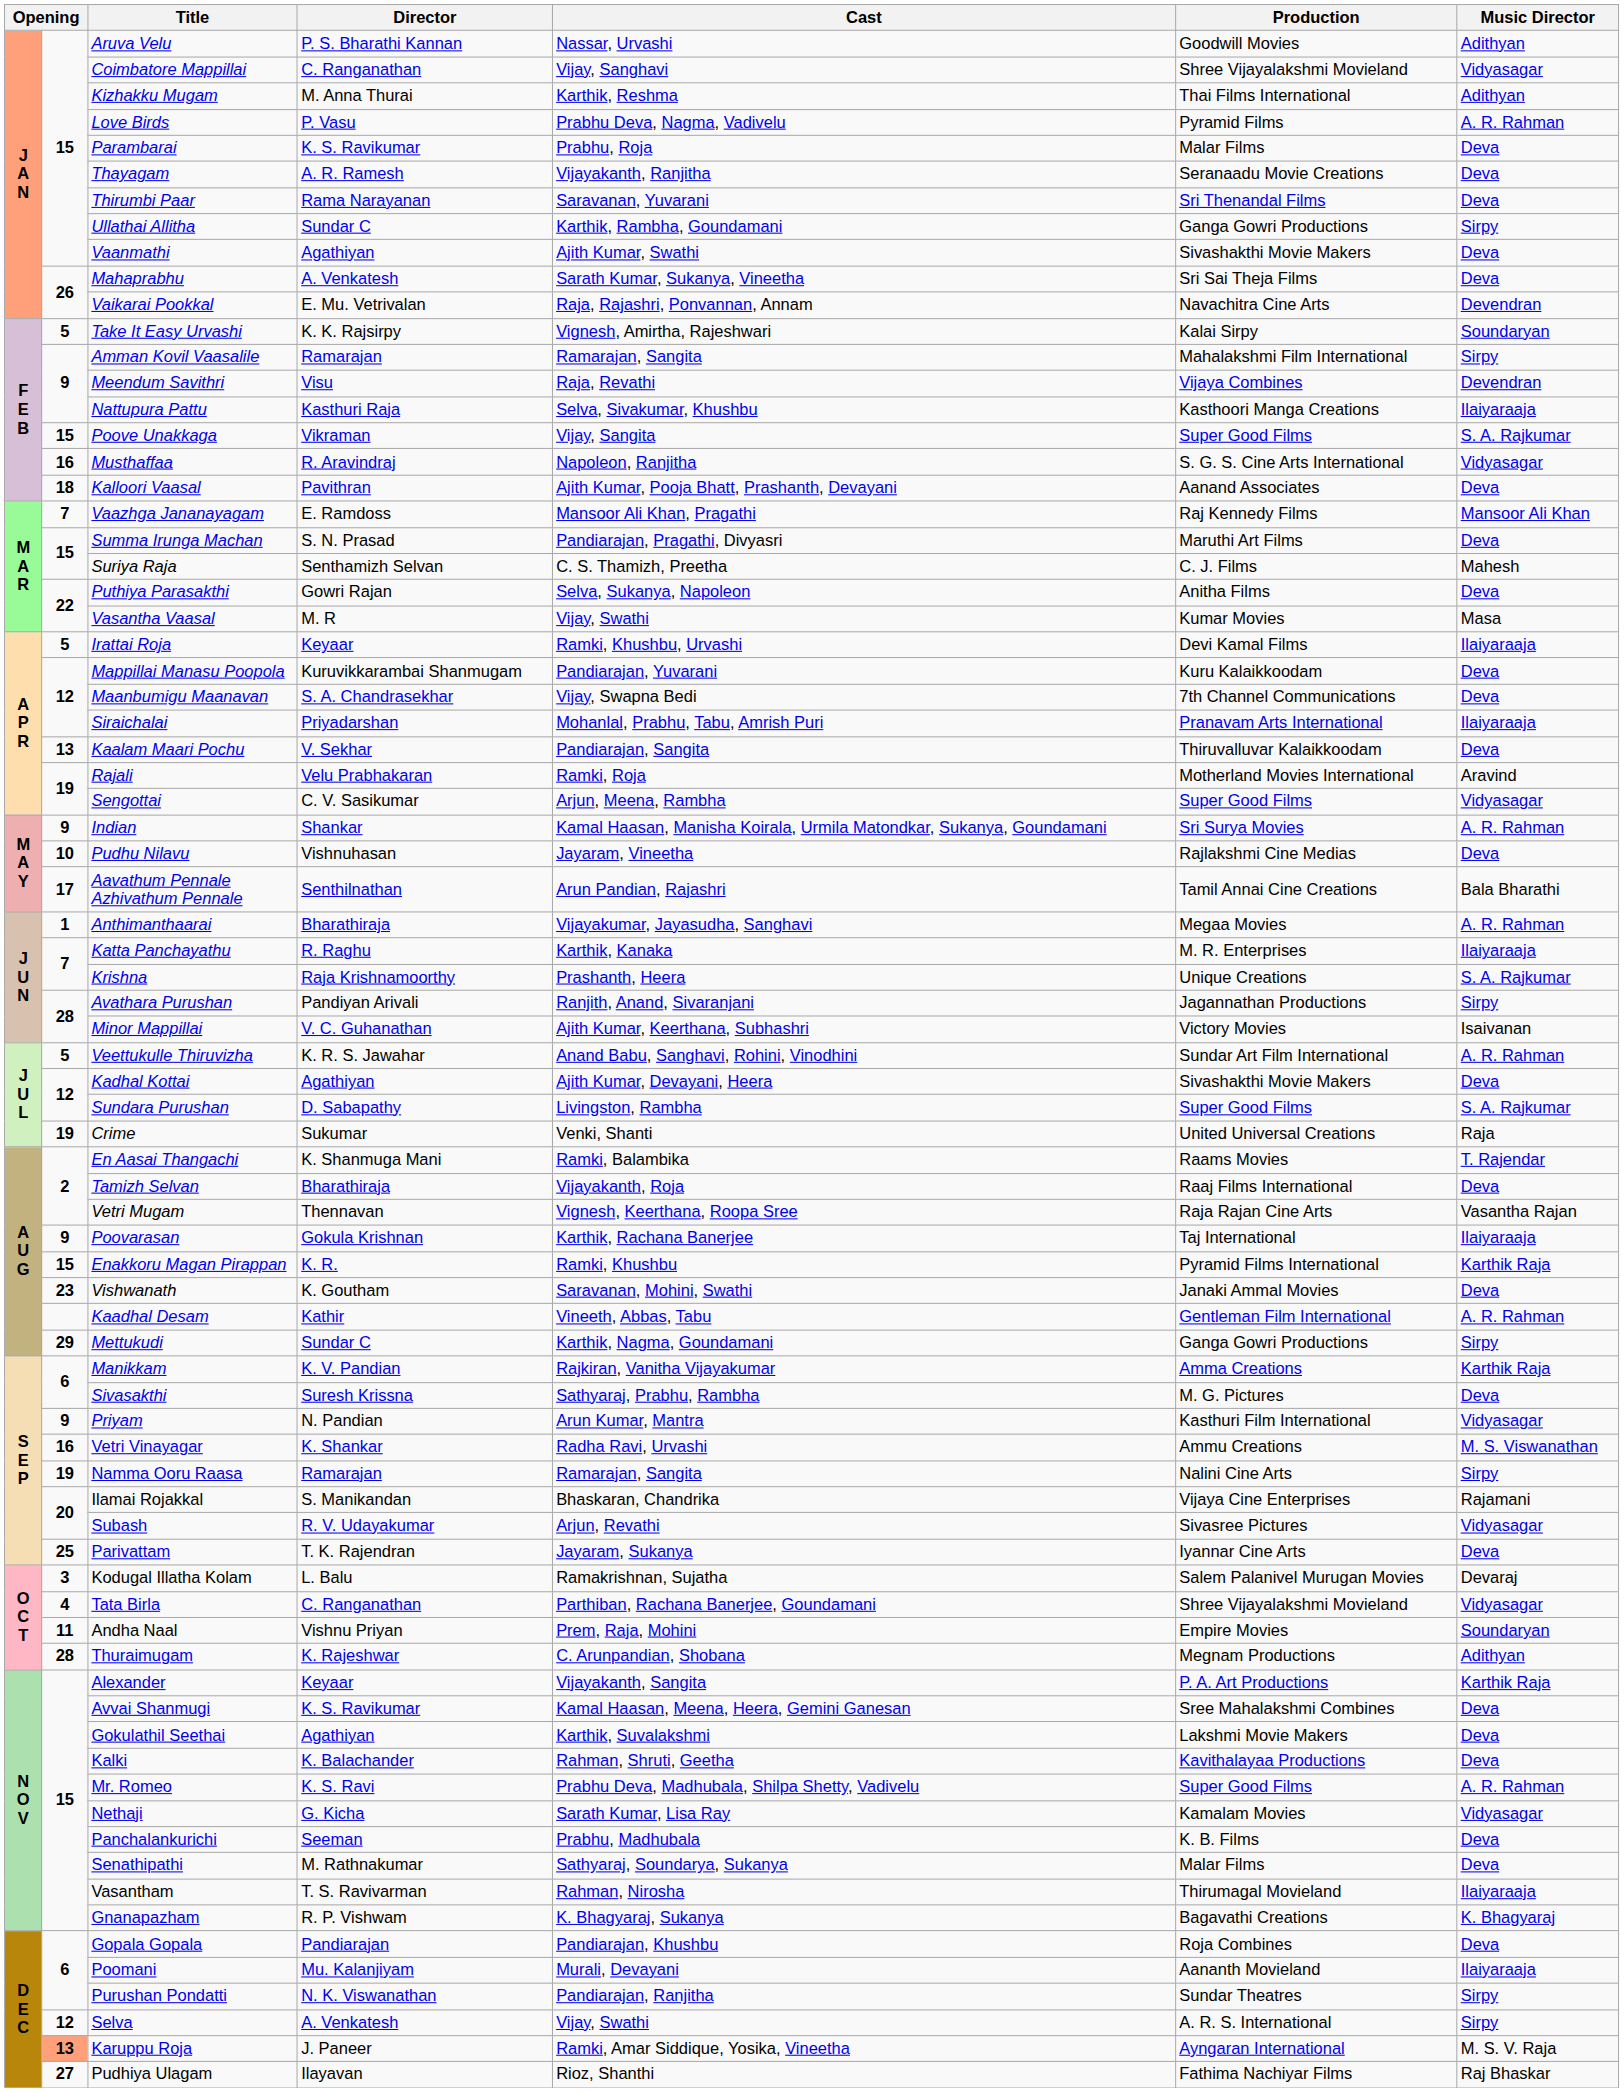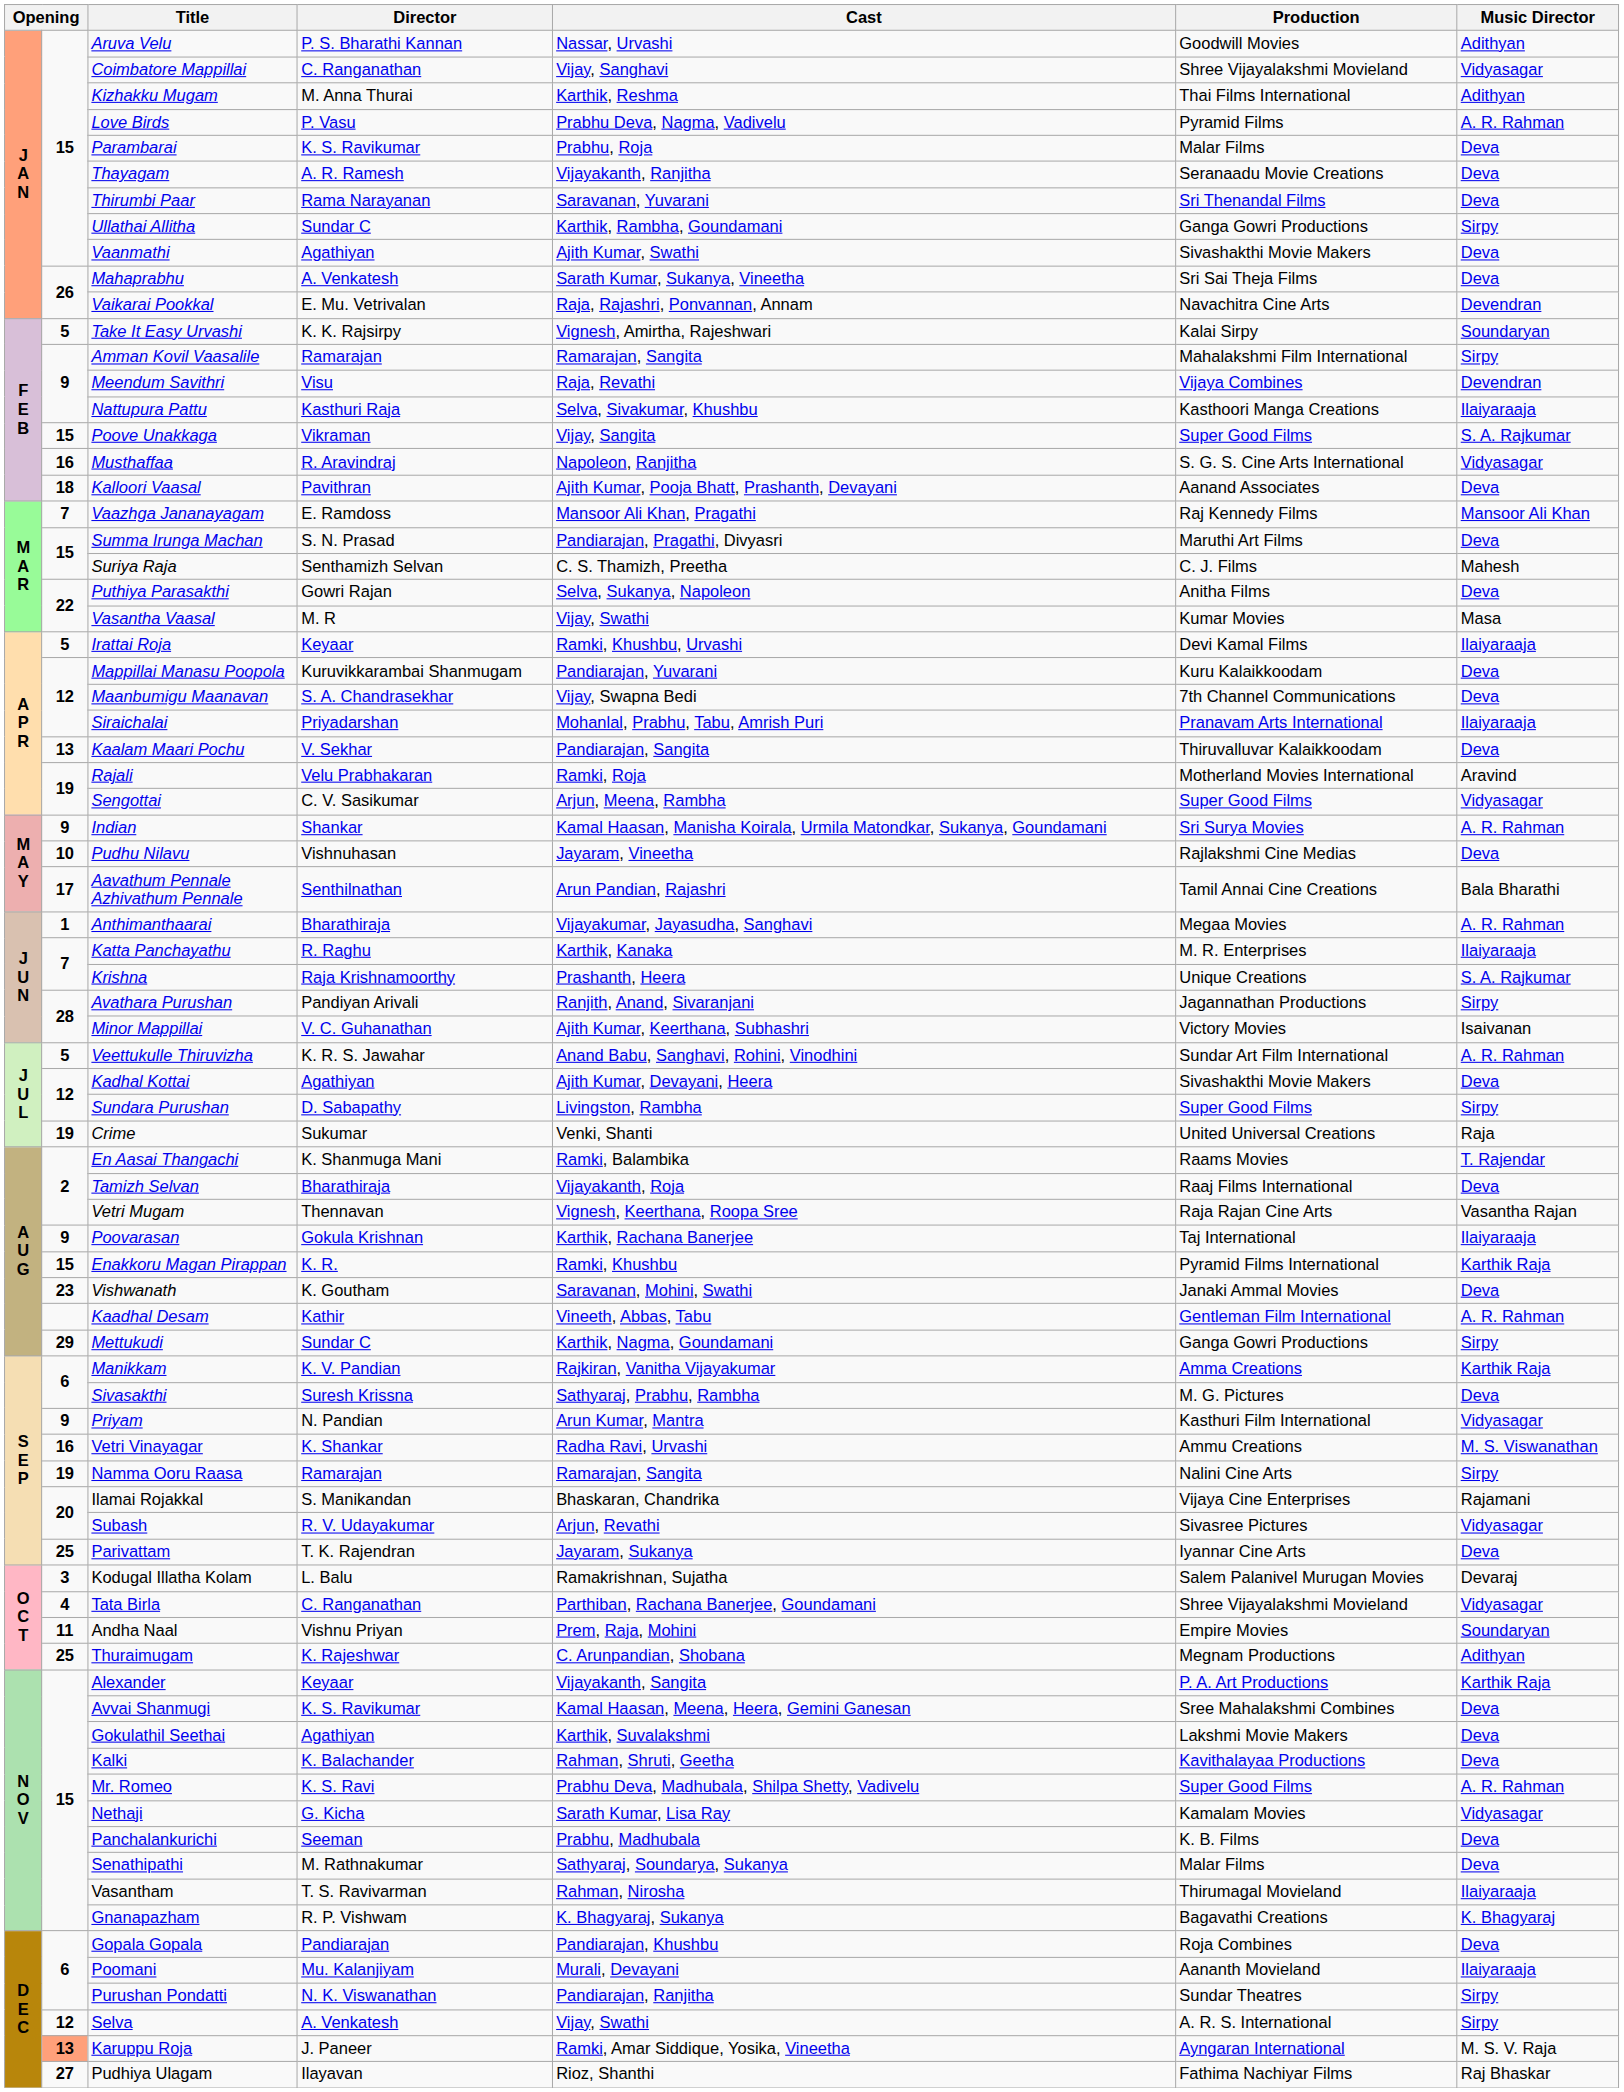(1516, 1107) S. A. Rajkumar -> (1480, 1107) Sirpy
(65, 1656) 28 -> (65, 1656) 25
